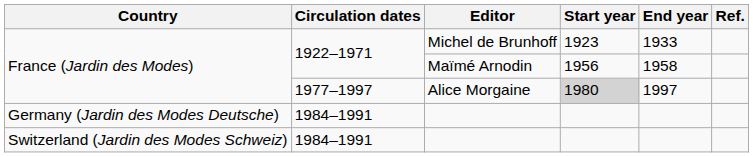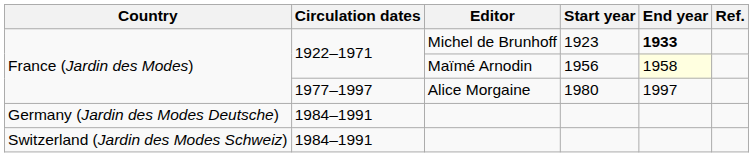(660, 41) normal -> (660, 41) bold
(660, 66) no background -> (660, 66) lightyellow background
(581, 90) lightgrey background -> (581, 90) no background
